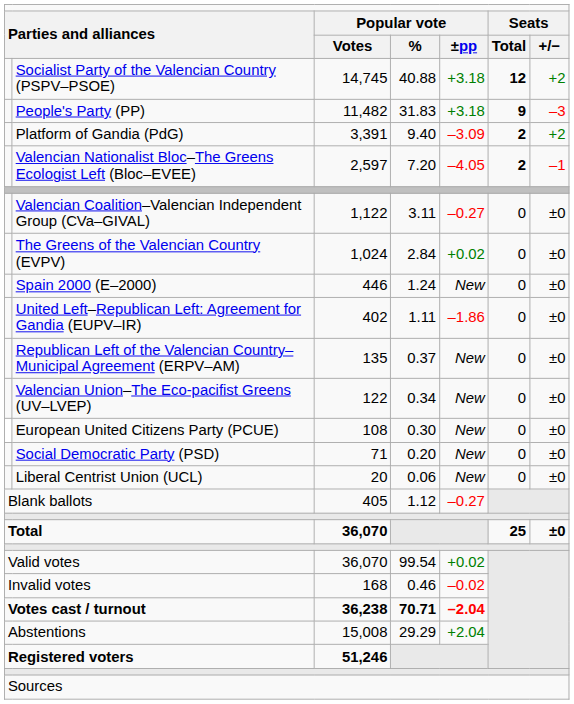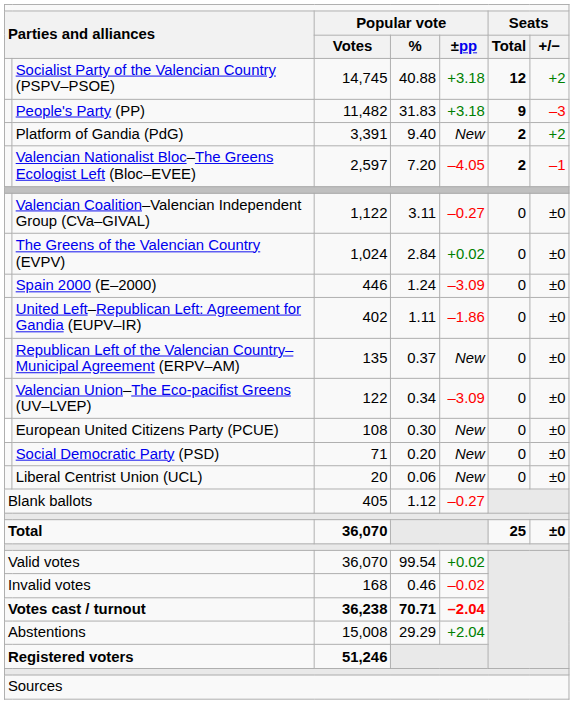(466, 134) –3.09 -> (470, 134) New
(470, 285) New -> (466, 285) –3.09
(470, 398) New -> (466, 398) –3.09
